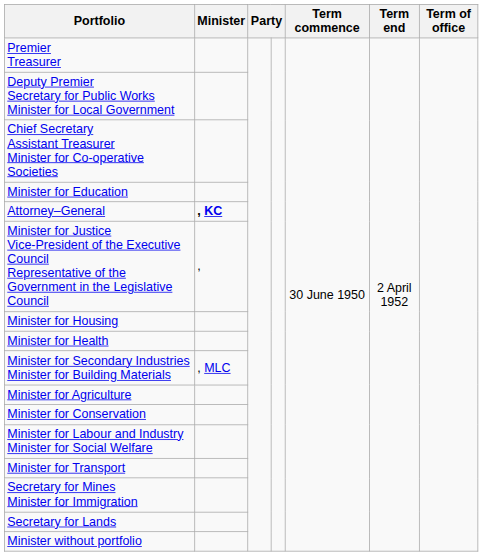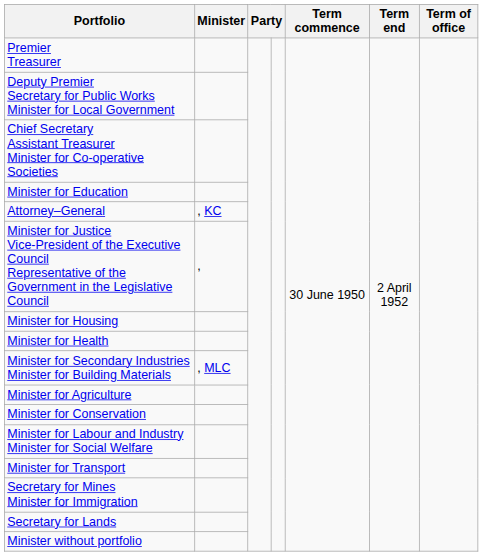(210, 211) bold -> (209, 211) normal
